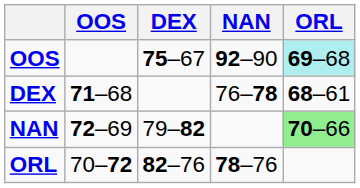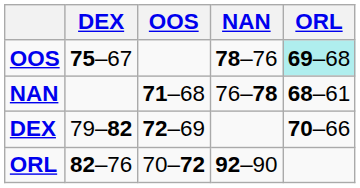columns swapped: (101, 22) <-> (174, 22)
(246, 57) 92–90 -> (246, 57) 78–76
(33, 93) DEX -> (34, 93) NAN
(34, 128) NAN -> (33, 128) DEX
(319, 128) lightgreen background -> (319, 128) no background
(246, 164) 78–76 -> (246, 164) 92–90
